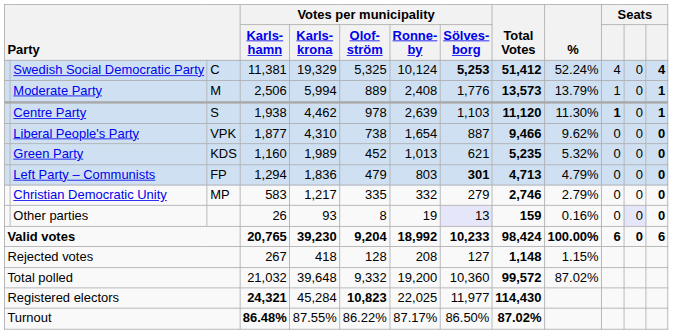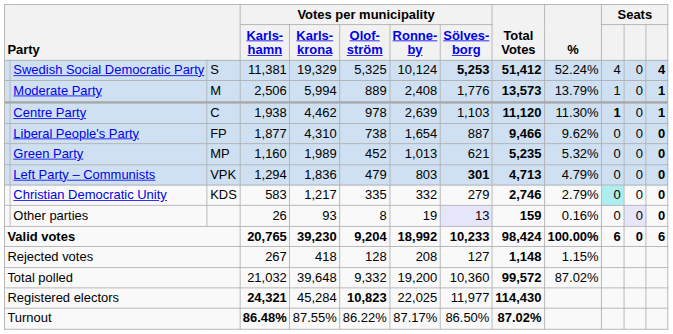(215, 70) C -> (215, 70) S
(215, 113) S -> (215, 113) C
(223, 133) VPK -> (218, 133) FP
(224, 154) KDS -> (220, 154) MP
(218, 174) FP -> (223, 174) VPK
(220, 195) MP -> (224, 195) KDS
(617, 195) no background -> (617, 195) paleturquoise background
